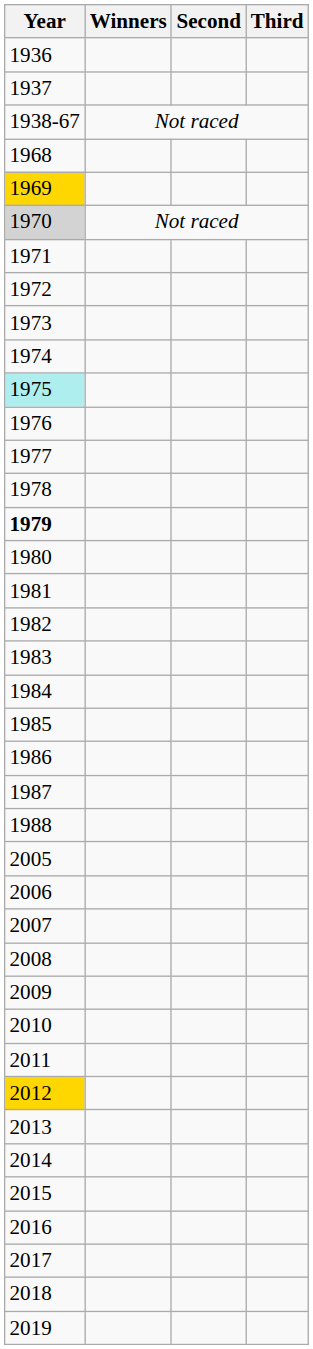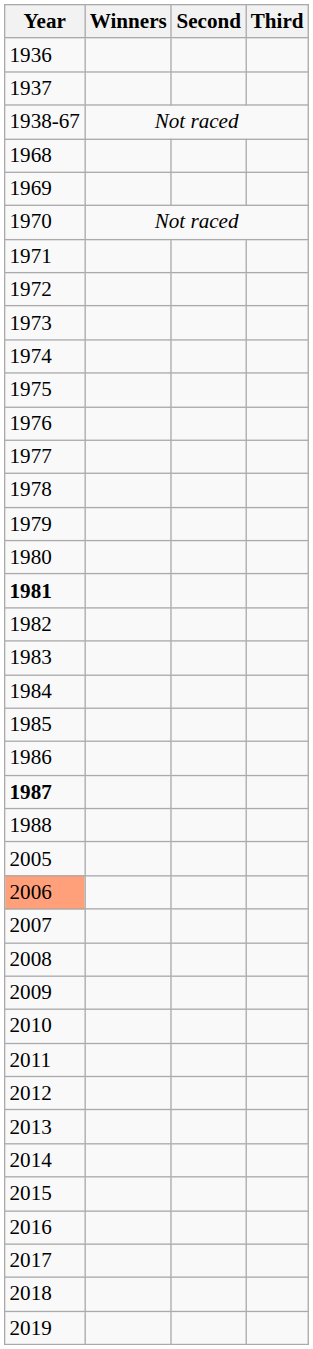(31, 188) gold background -> (31, 188) no background
(31, 222) lightgrey background -> (31, 222) no background
(31, 389) paleturquoise background -> (31, 389) no background
(31, 523) bold -> (31, 523) normal
(31, 590) normal -> (31, 590) bold
(31, 791) normal -> (31, 791) bold
(31, 892) no background -> (31, 892) lightsalmon background
(31, 1093) gold background -> (31, 1093) no background
